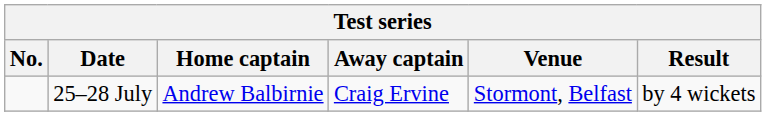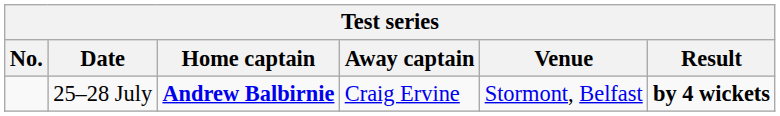(243, 93) normal -> (248, 93) bold
(699, 93) normal -> (712, 93) bold
